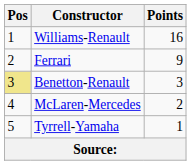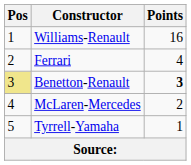(180, 60) 9 -> (180, 60) 4
(180, 82) normal -> (180, 82) bold
